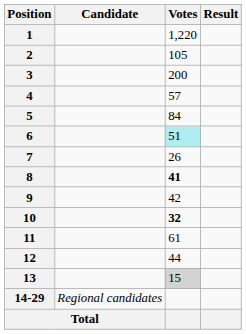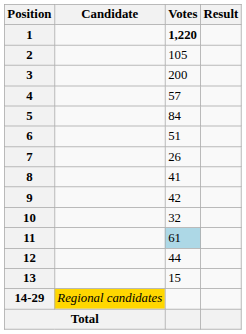(183, 34) normal -> (183, 34) bold
(175, 136) paleturquoise background -> (175, 136) no background
(175, 177) bold -> (175, 177) normal
(175, 217) bold -> (175, 217) normal
(175, 237) no background -> (175, 237) lightblue background
(175, 278) lightgrey background -> (175, 278) no background
(110, 298) no background -> (110, 298) gold background
